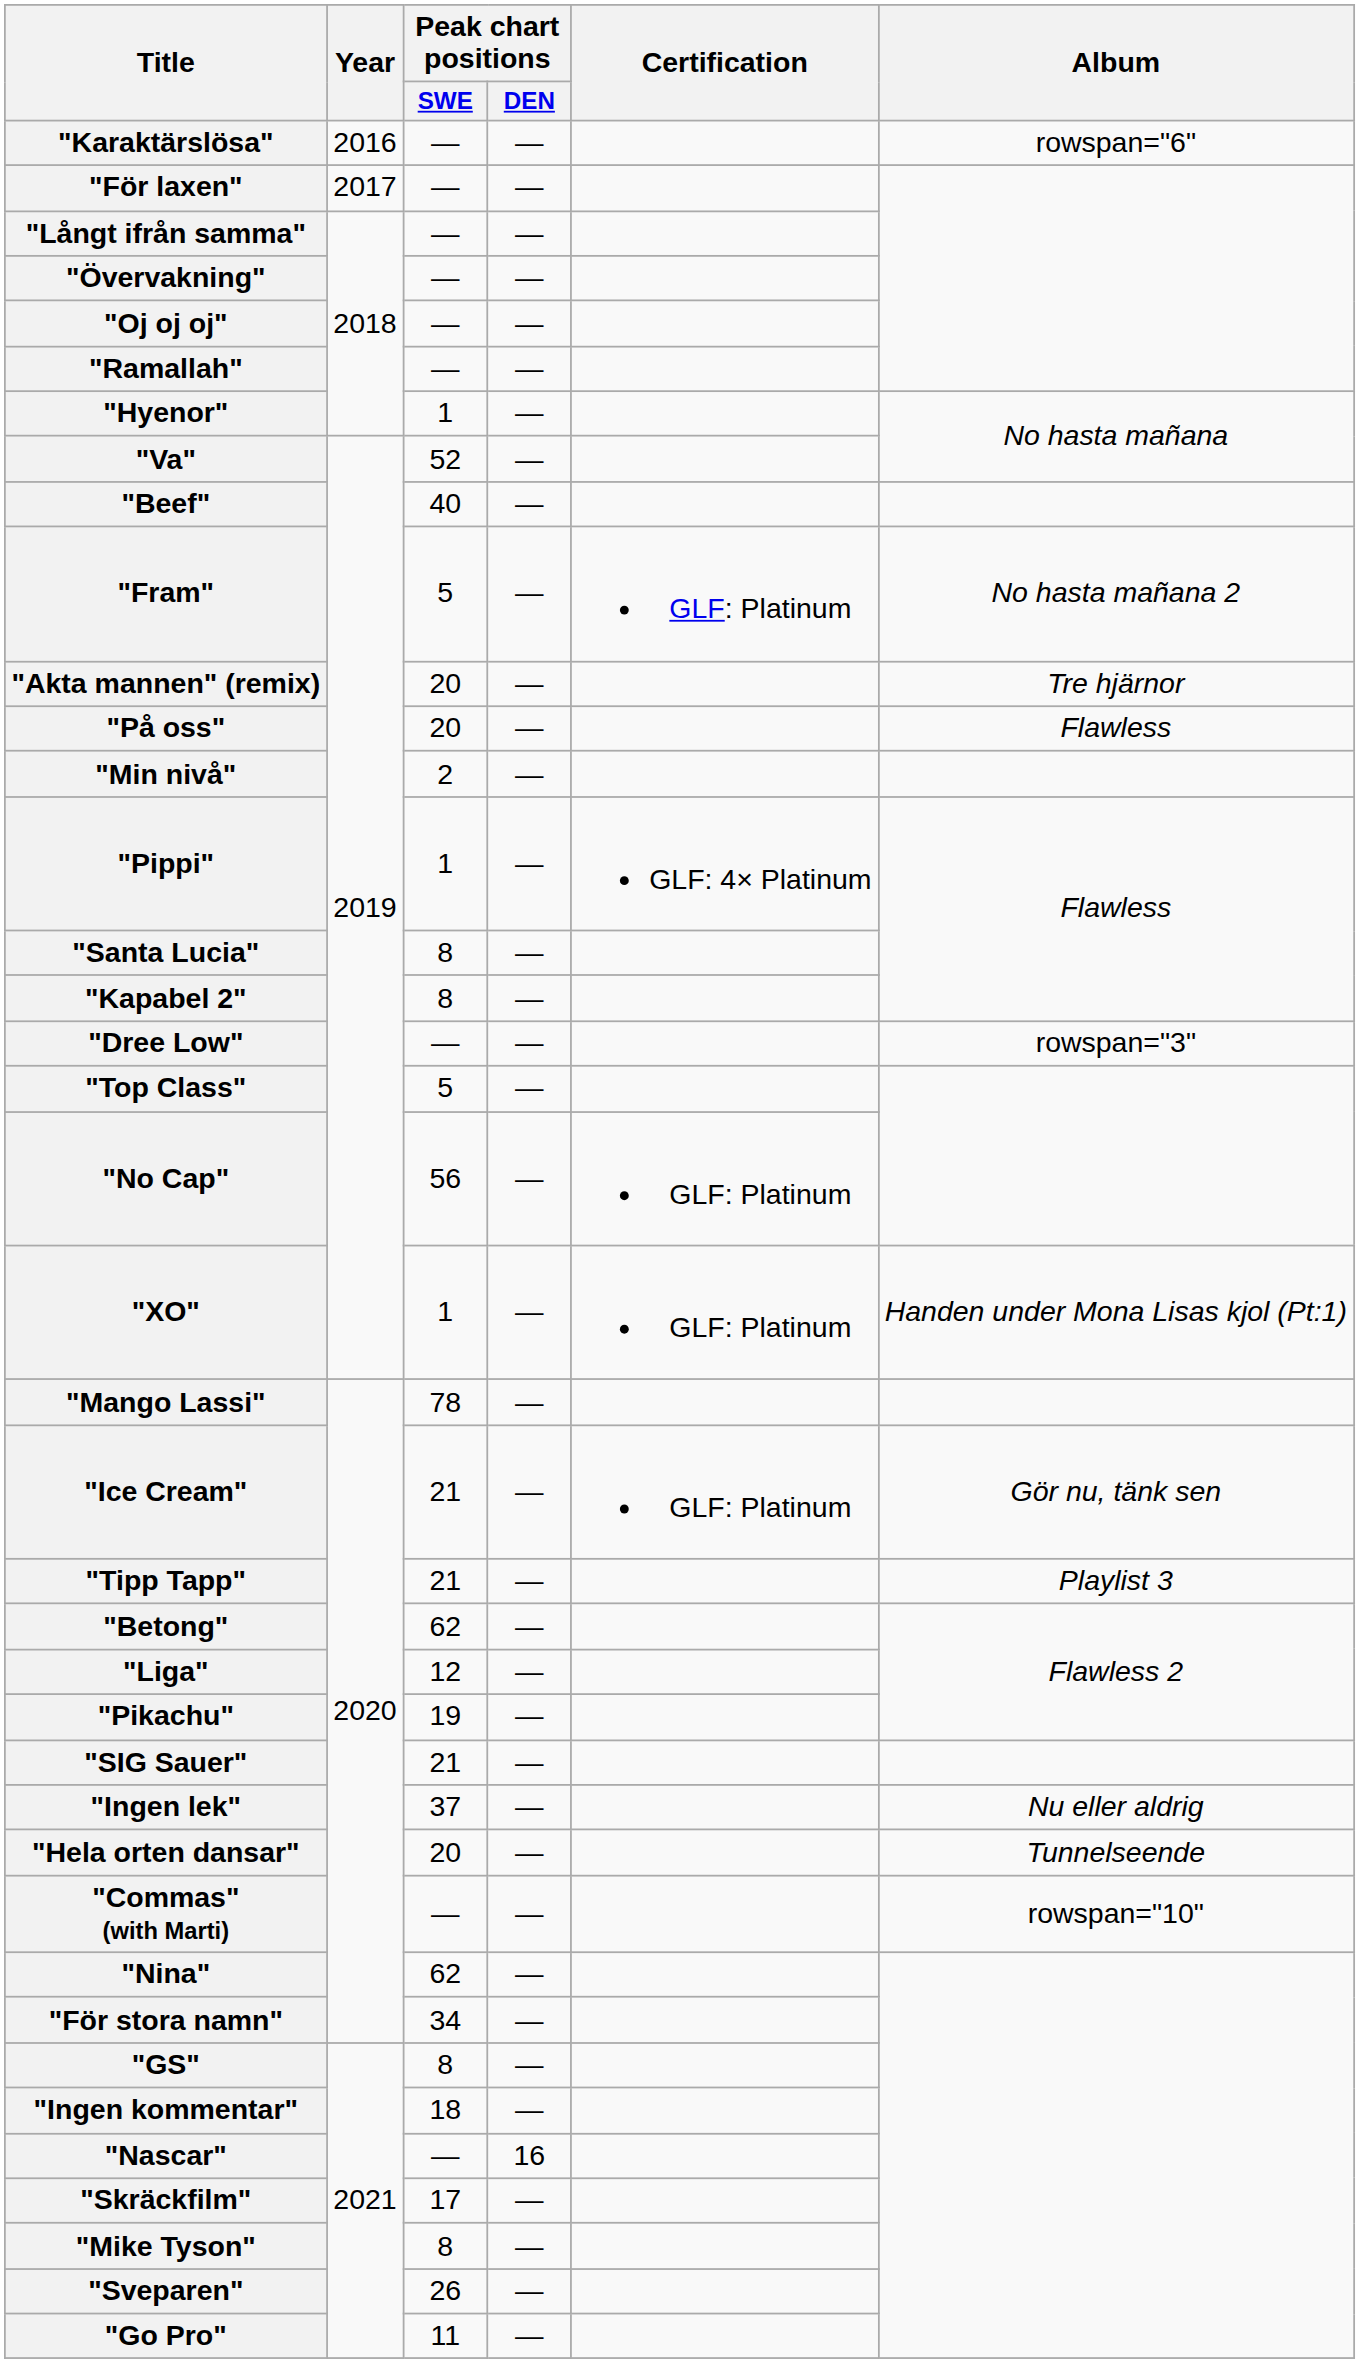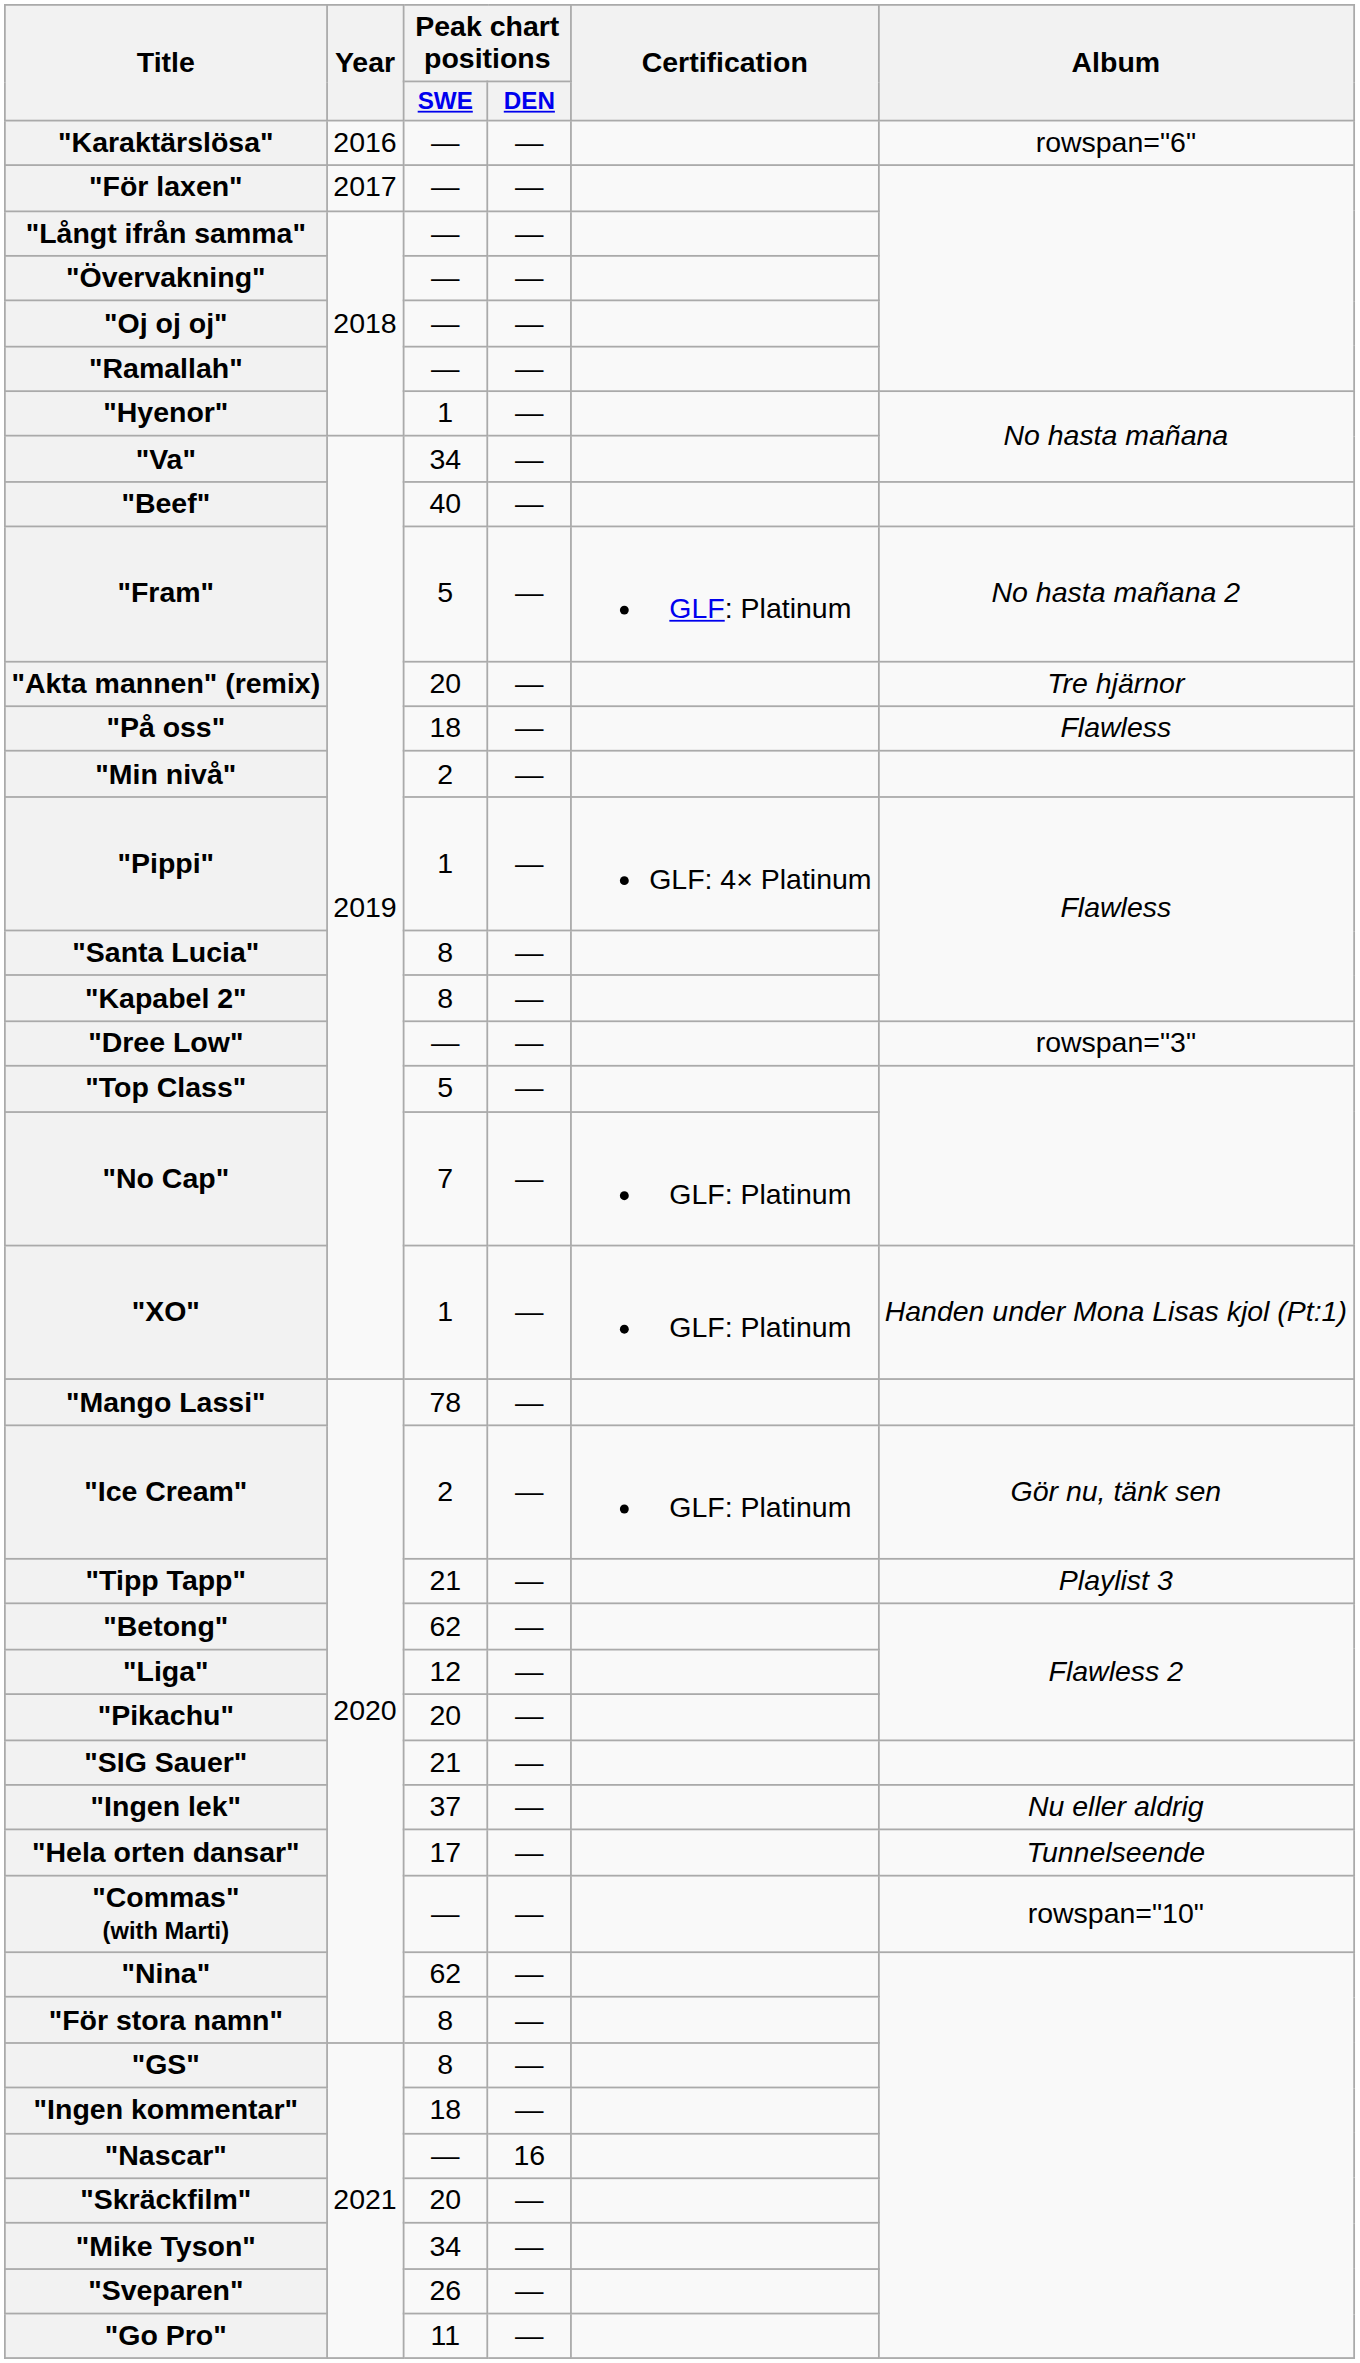(445, 458) 52 -> (445, 458) 34
(445, 728) 20 -> (445, 728) 18
(445, 1177) 56 -> (445, 1177) 7
(445, 1491) 21 -> (445, 1491) 2
(445, 1716) 19 -> (445, 1716) 20
(445, 1852) 20 -> (445, 1852) 17
(445, 2019) 34 -> (445, 2019) 8
(445, 2200) 17 -> (445, 2200) 20
(445, 2245) 8 -> (445, 2245) 34
